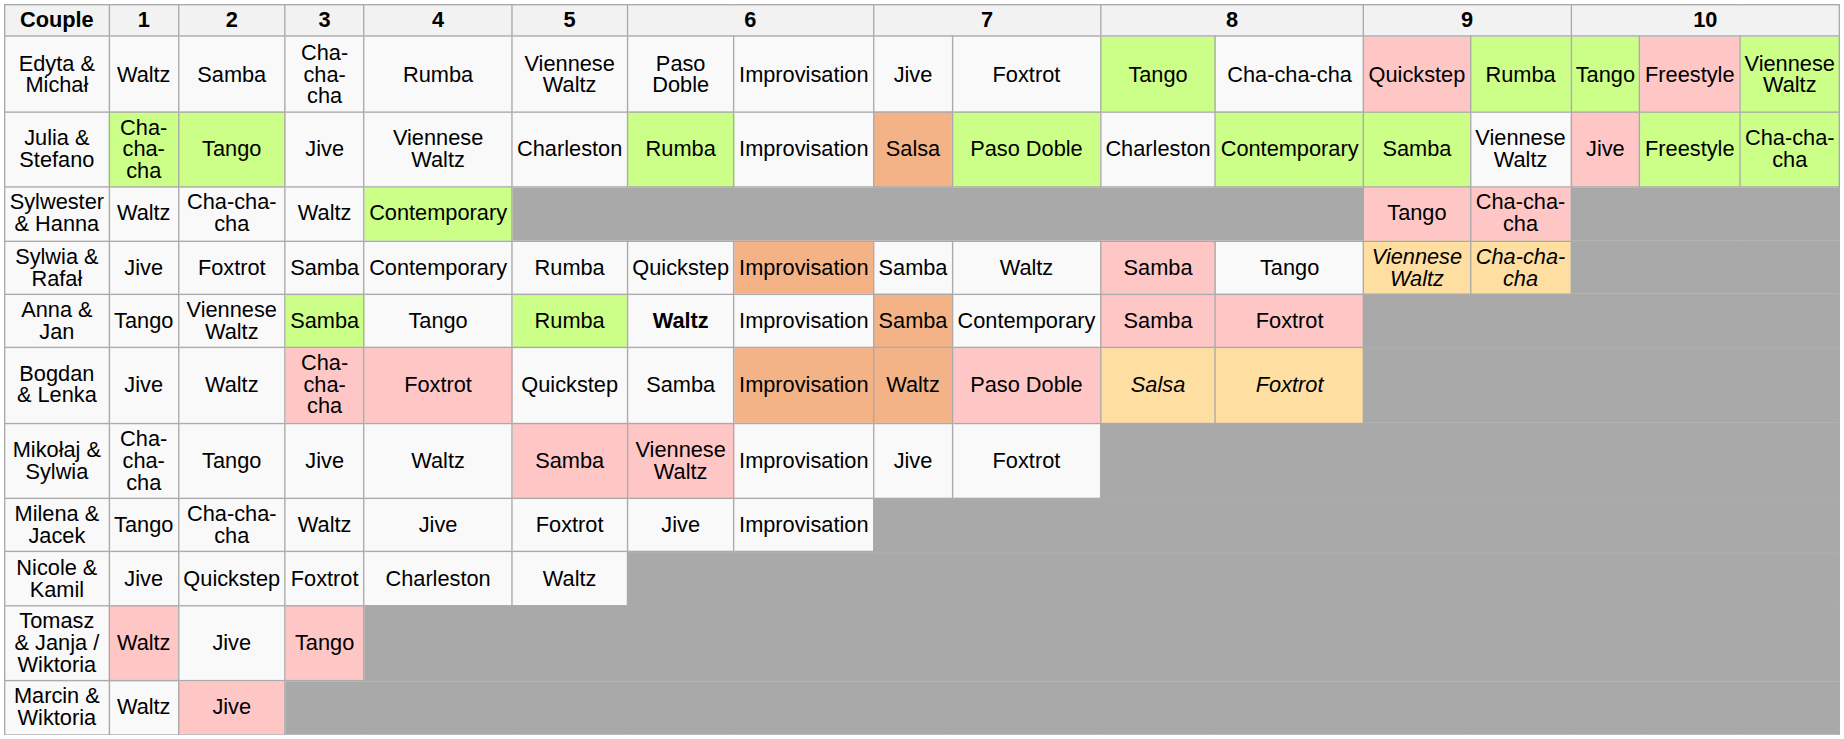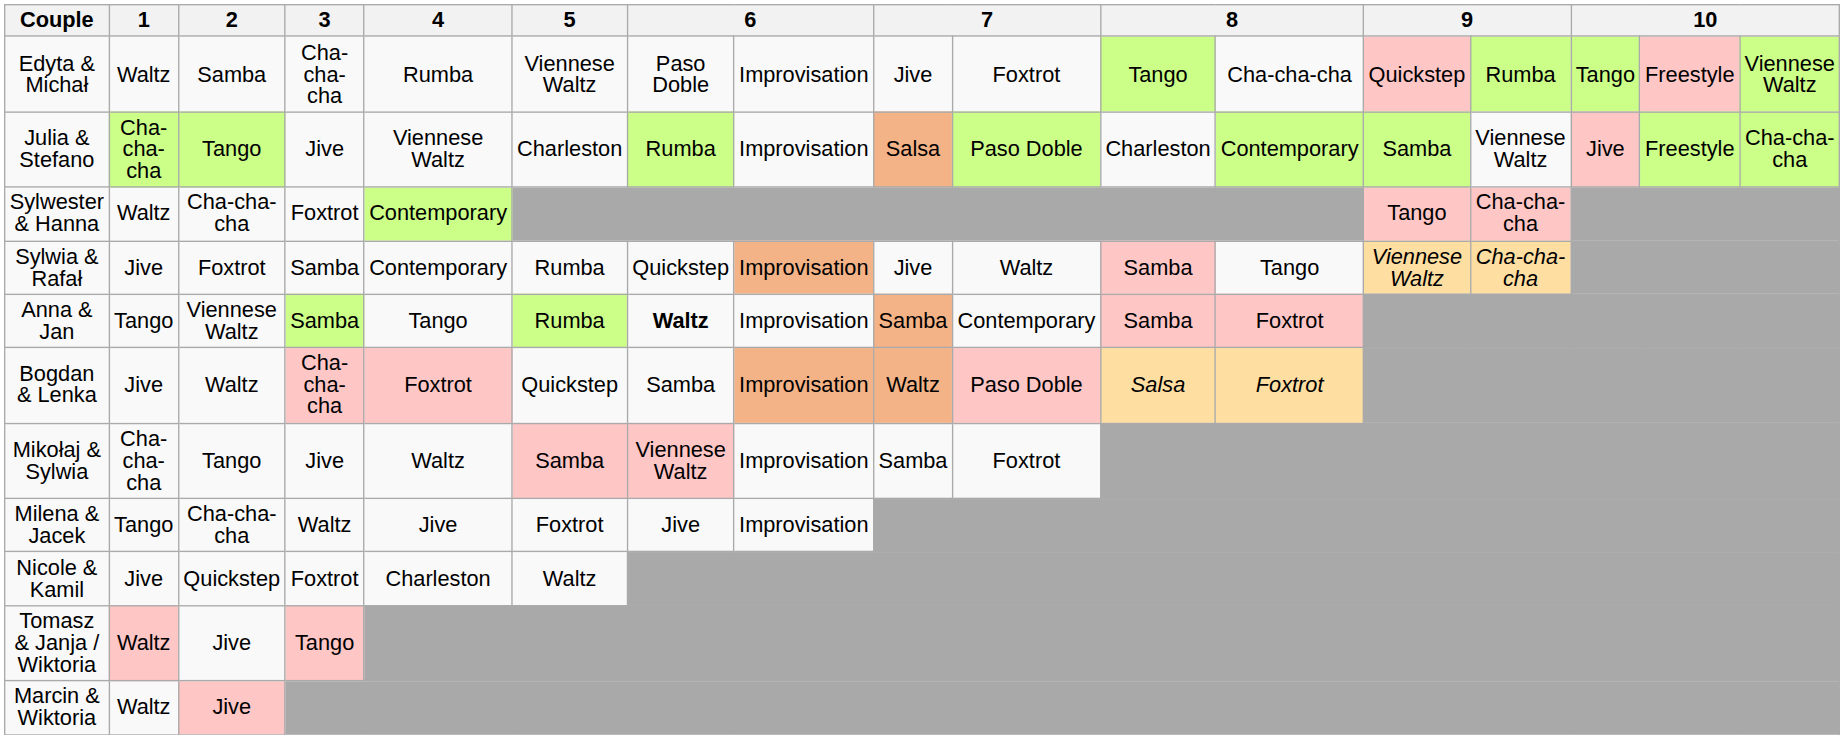(325, 213) Waltz -> (325, 213) Foxtrot
(913, 267) Samba -> (913, 267) Jive
(913, 460) Jive -> (913, 460) Samba
